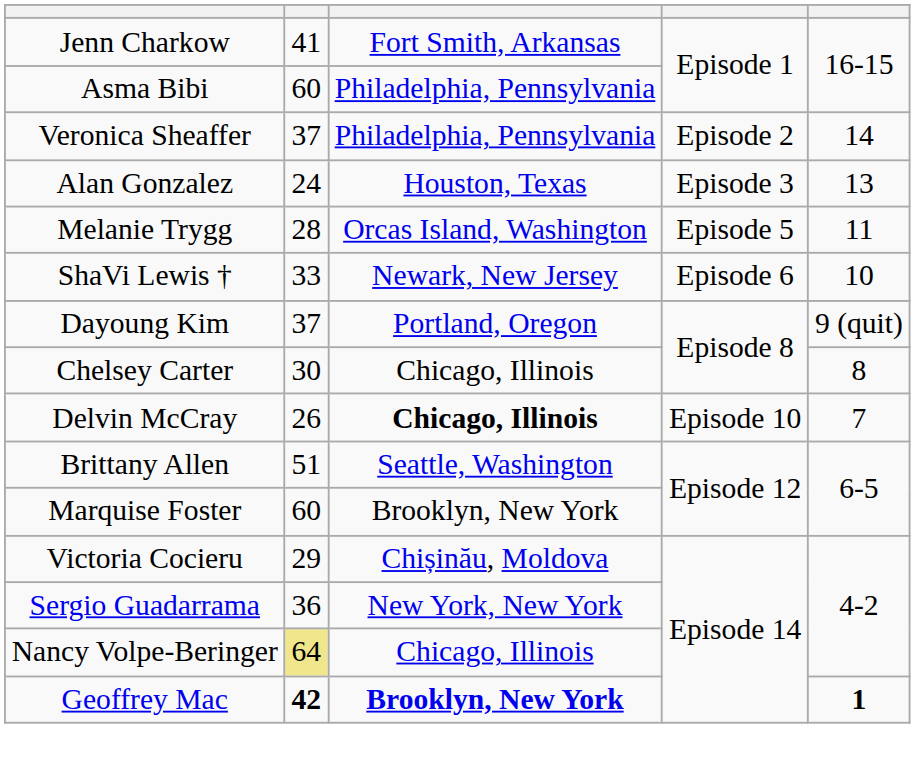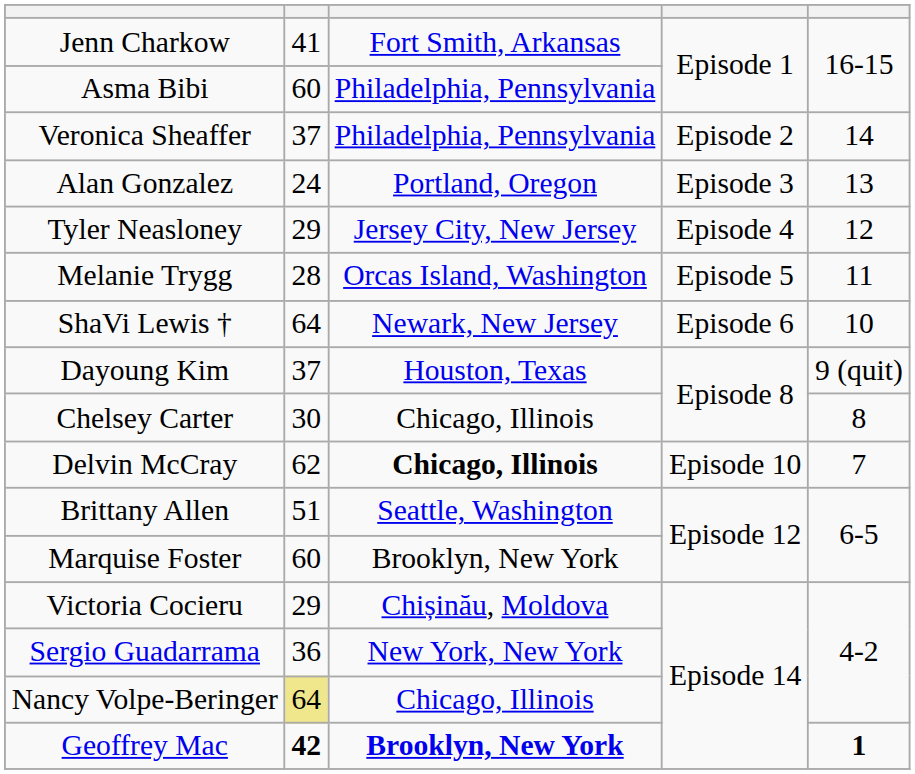(495, 182) Houston, Texas -> (495, 182) Portland, Oregon
+ row: (145, 229)
(306, 276) 33 -> (306, 323) 64
(495, 323) Portland, Oregon -> (495, 370) Houston, Texas
(306, 417) 26 -> (306, 464) 62
